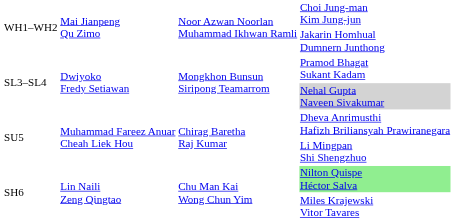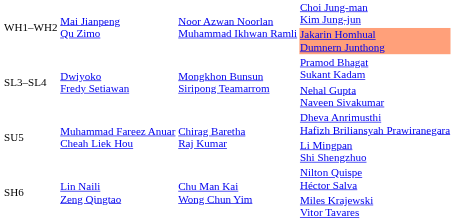(342, 41) no background -> (342, 41) lightsalmon background
(342, 96) lightgrey background -> (342, 96) no background
(331, 179) lightgreen background -> (331, 179) no background
